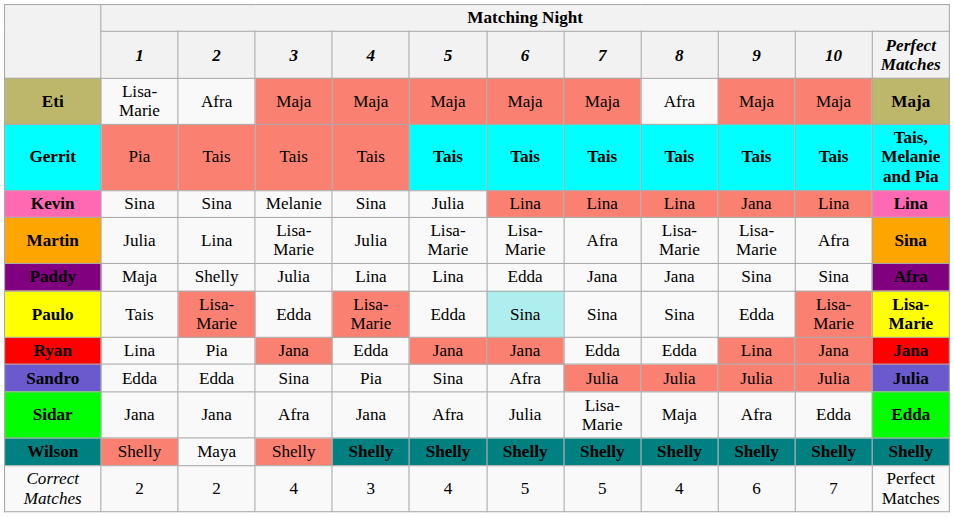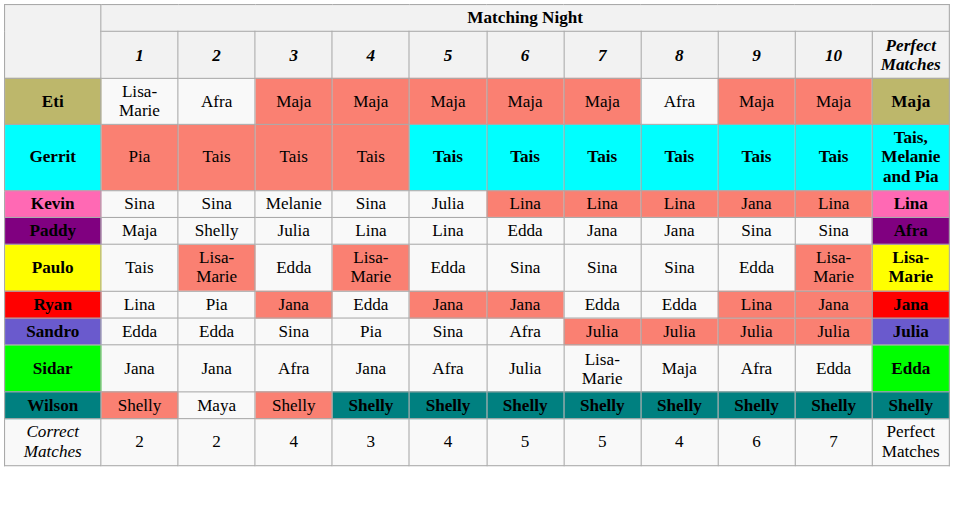- row: (53, 240)
(525, 314) paleturquoise background -> (525, 267) no background
